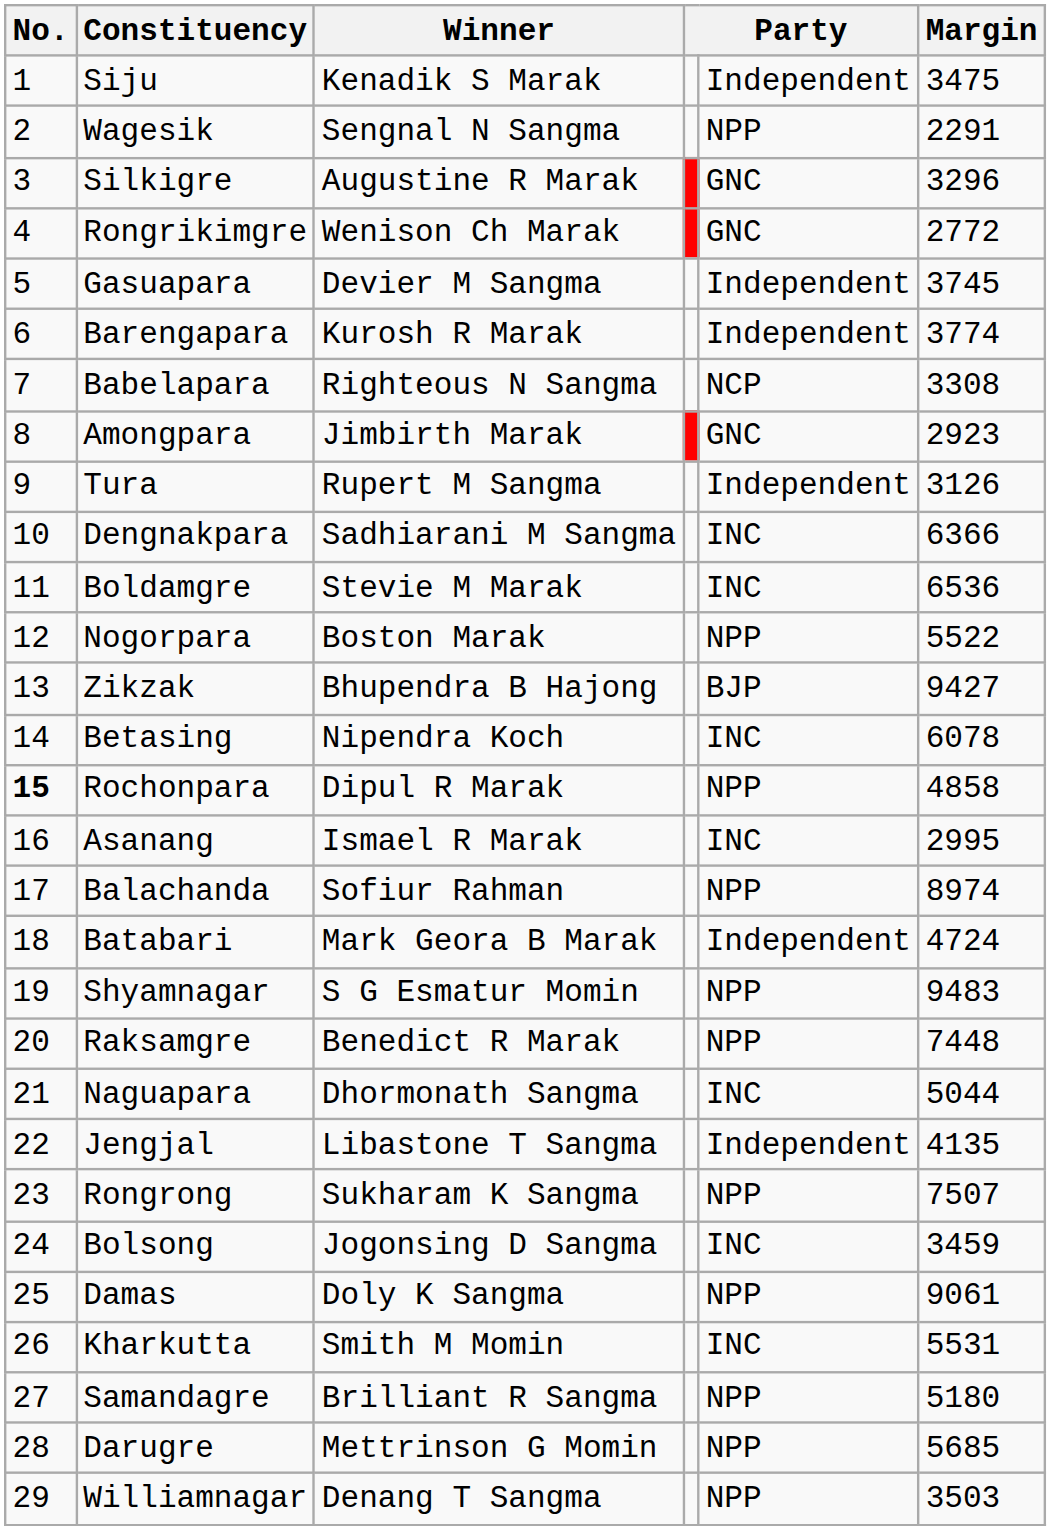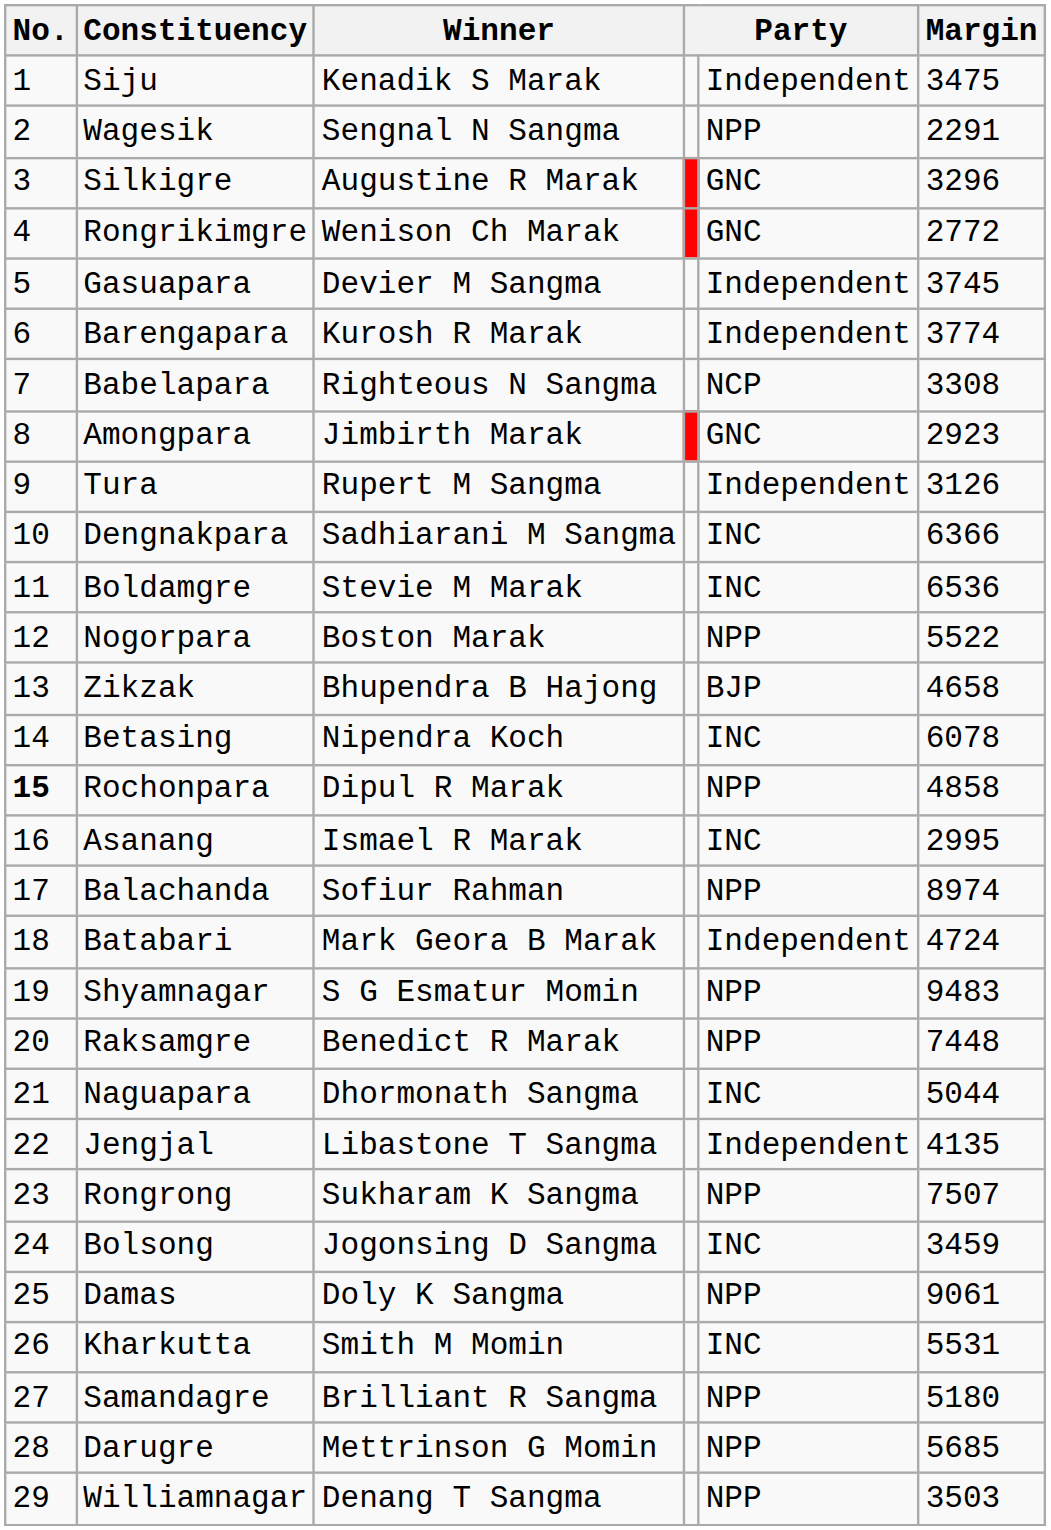(963, 689) 9427 -> (963, 689) 4658
